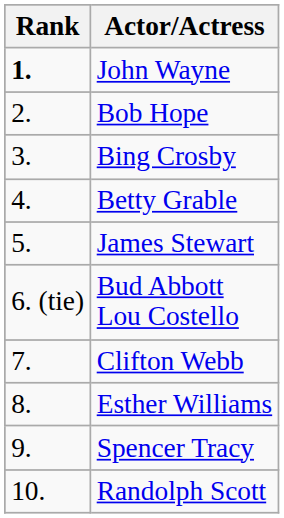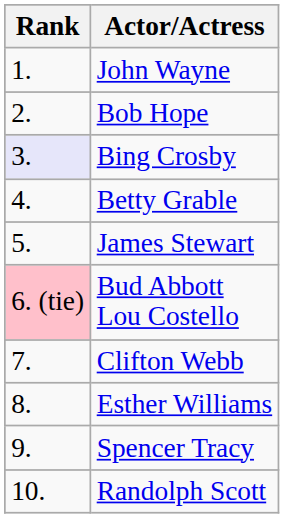(21, 69) bold -> (21, 69) normal
(21, 156) no background -> (21, 156) lavender background
(48, 301) no background -> (48, 301) pink background
